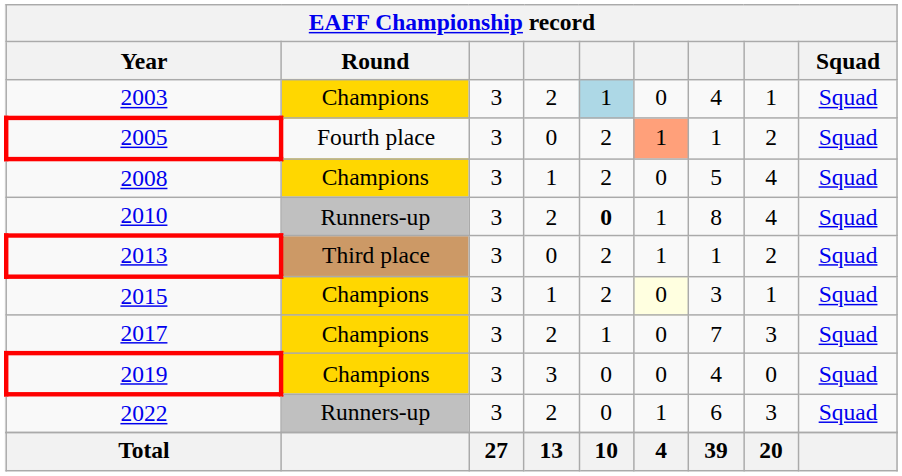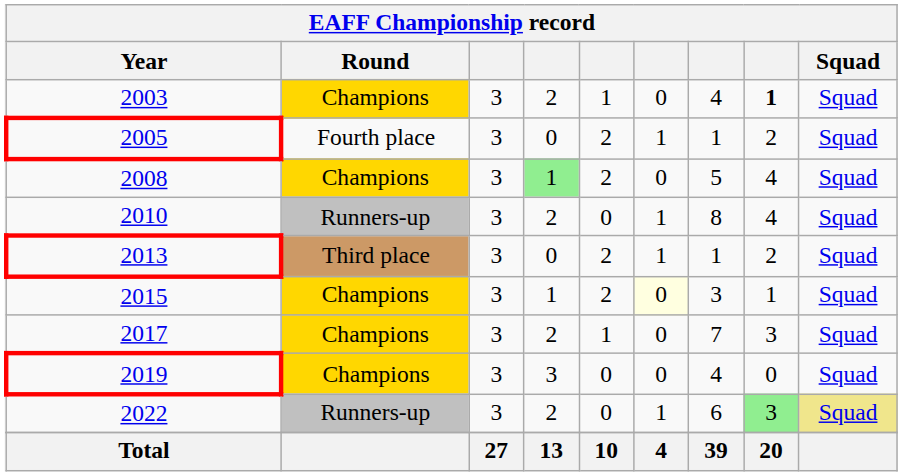(606, 98) lightblue background -> (606, 98) no background
(771, 98) normal -> (771, 98) bold
(661, 137) lightsalmon background -> (661, 137) no background
(551, 177) no background -> (551, 177) lightgreen background
(606, 216) bold -> (606, 216) normal
(771, 413) no background -> (771, 413) lightgreen background
(848, 413) no background -> (848, 413) khaki background
